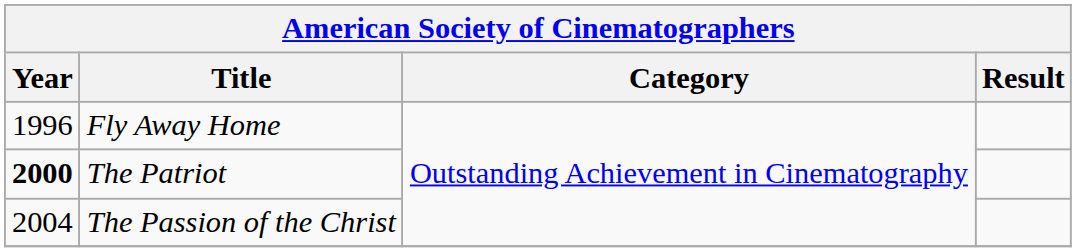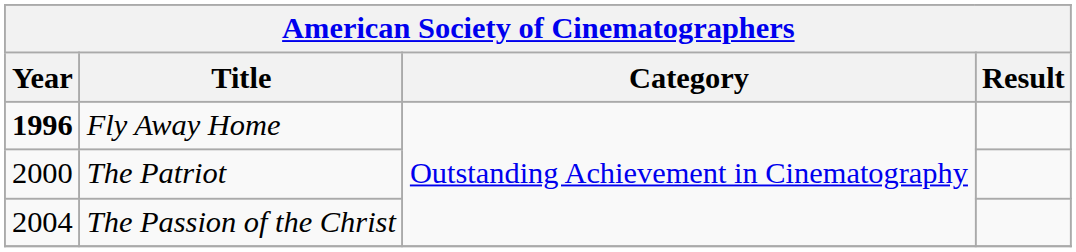(42, 125) normal -> (42, 125) bold
(42, 173) bold -> (42, 173) normal
